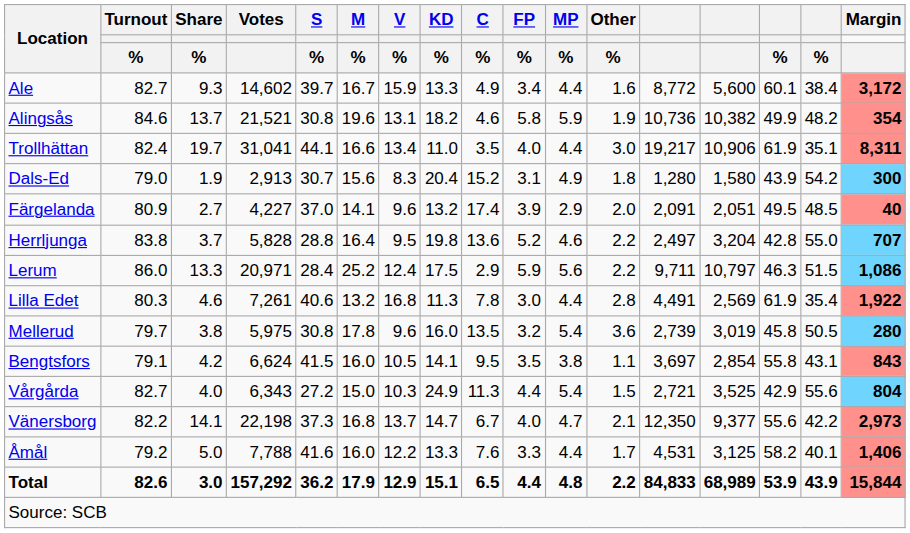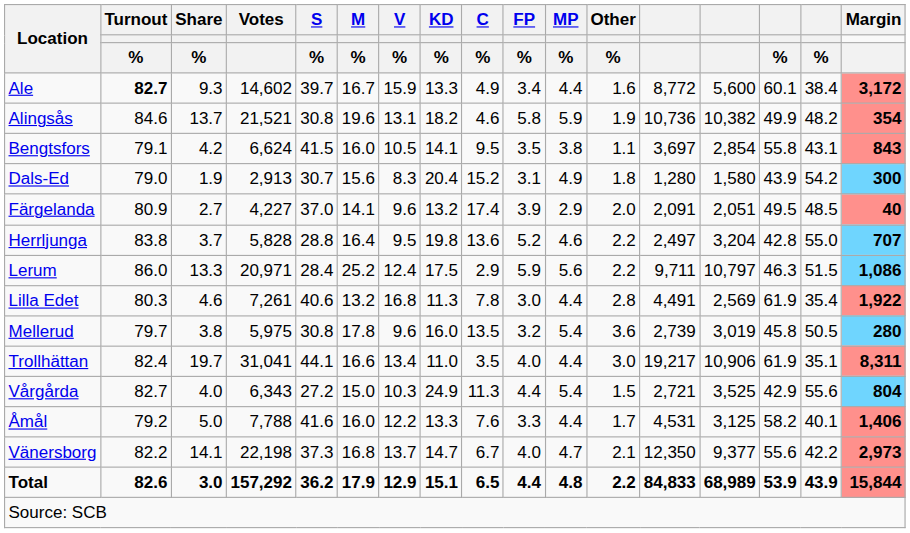(151, 88) normal -> (151, 88) bold
rows swapped: (49, 361) <-> (48, 148)
rows swapped: (52, 421) <-> (28, 452)
